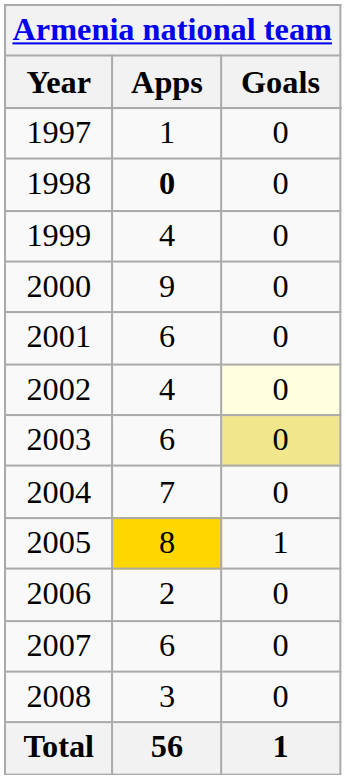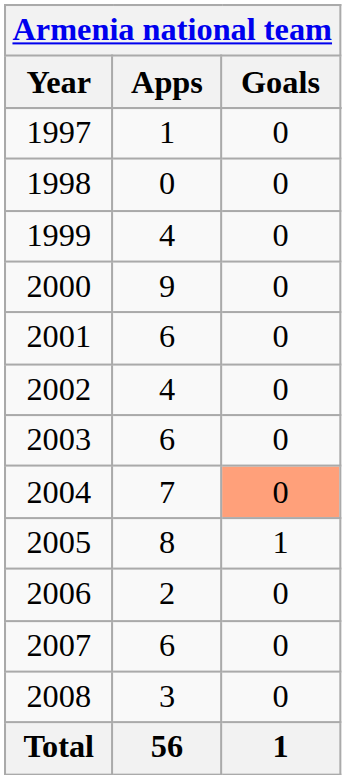(167, 183) bold -> (167, 183) normal
(280, 388) lightyellow background -> (280, 388) no background
(280, 440) khaki background -> (280, 440) no background
(280, 491) no background -> (280, 491) lightsalmon background
(167, 542) gold background -> (167, 542) no background
